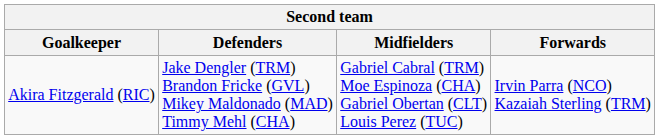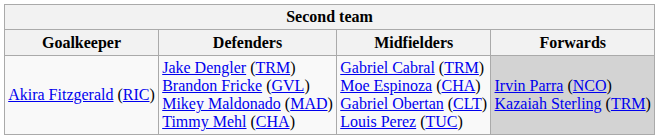(573, 94) no background -> (573, 94) lightgrey background
